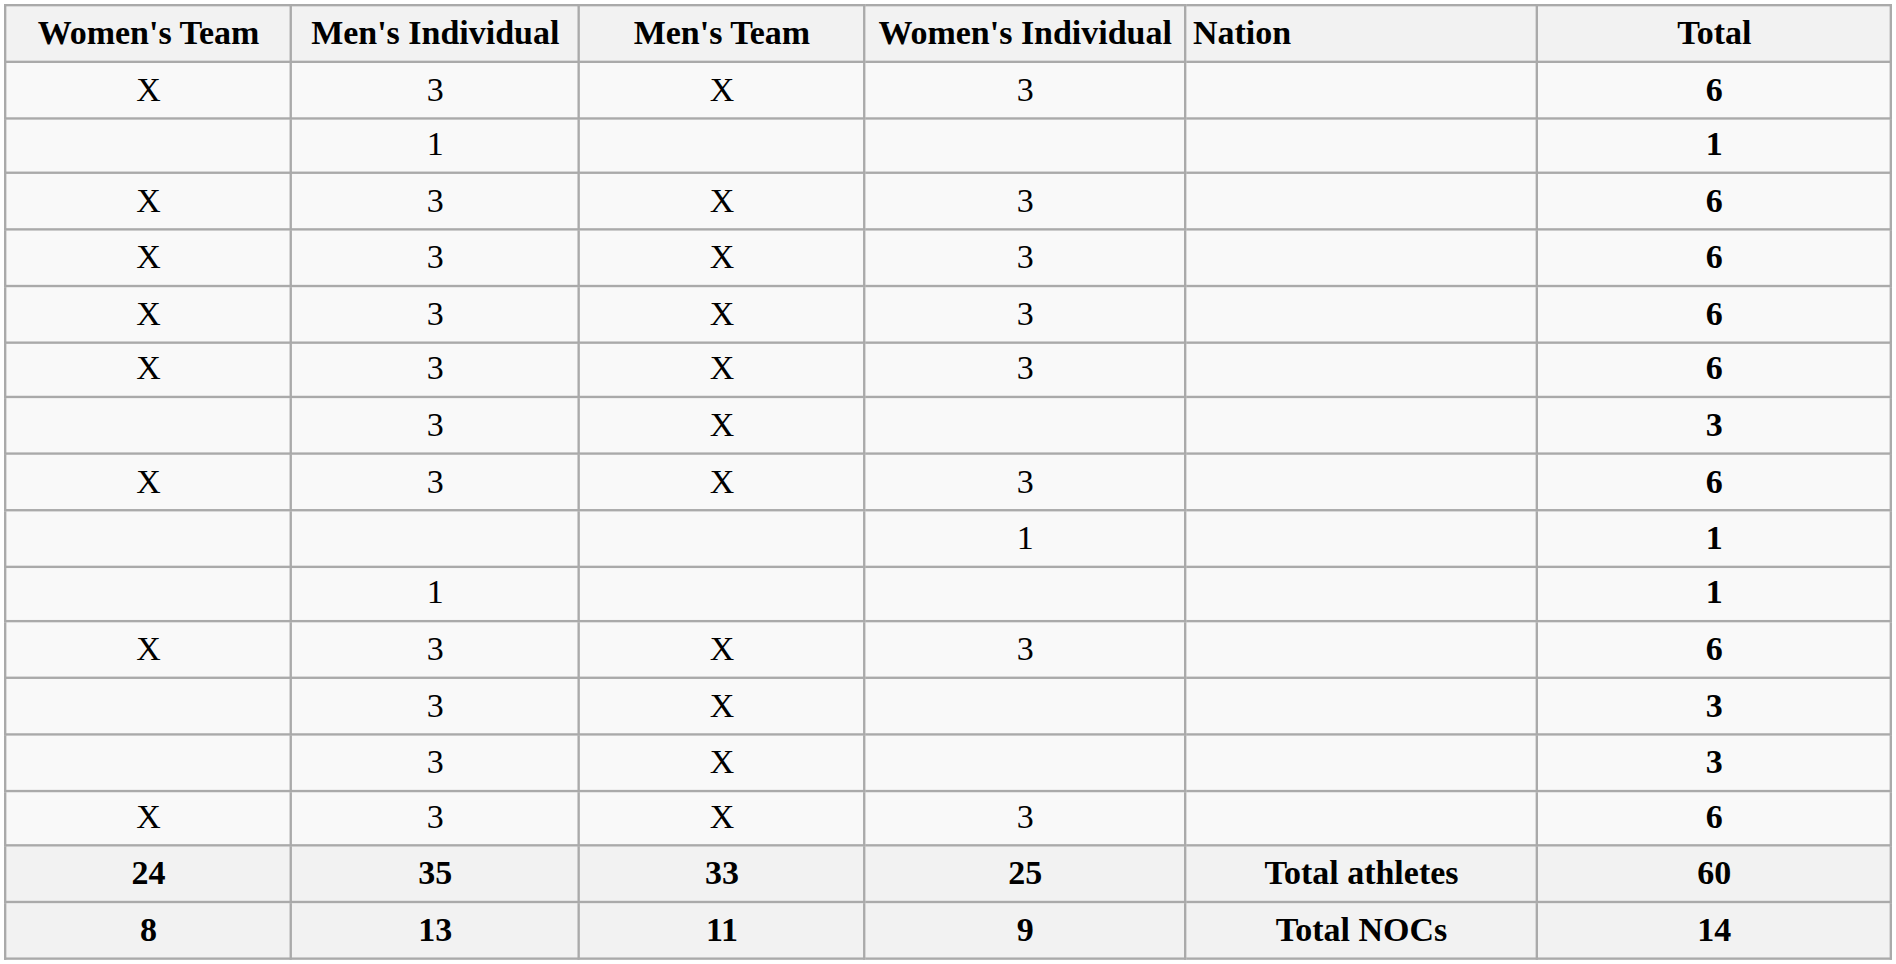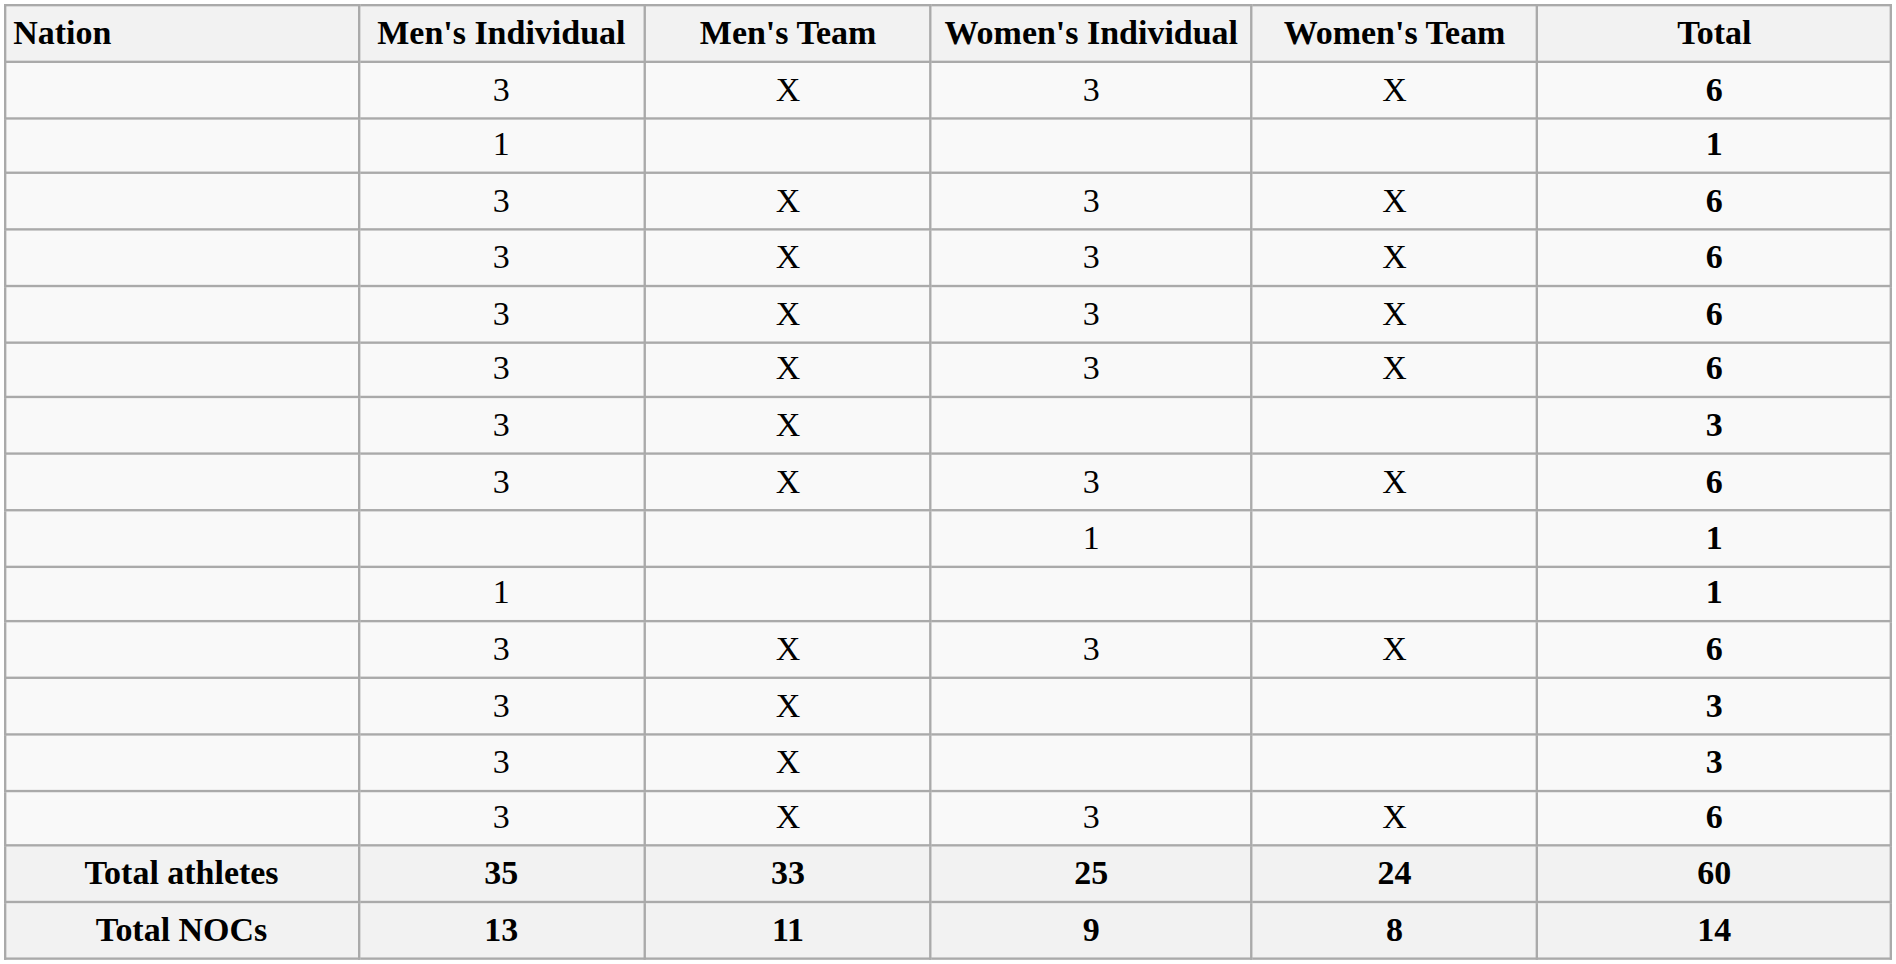columns swapped: (1242, 32) <-> (149, 32)
